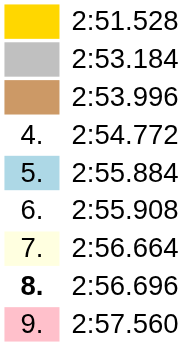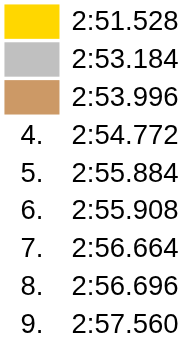(32, 172) lightblue background -> (32, 172) no background
(32, 248) lightyellow background -> (32, 248) no background
(32, 286) bold -> (32, 286) normal
(32, 324) pink background -> (32, 324) no background
